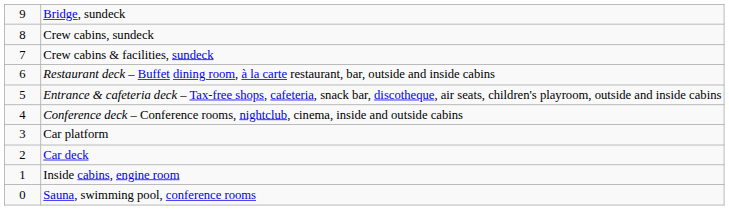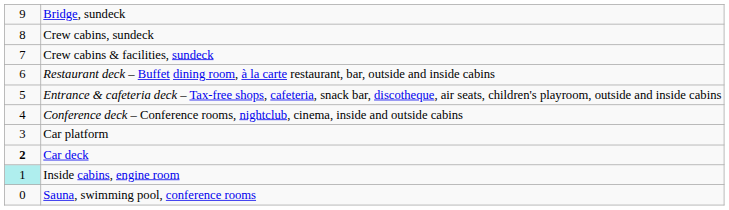(22, 154) normal -> (22, 154) bold
(22, 174) no background -> (22, 174) paleturquoise background
